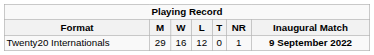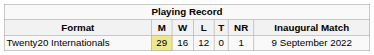(160, 43) no background -> (162, 43) khaki background
(311, 43) bold -> (312, 43) normal
